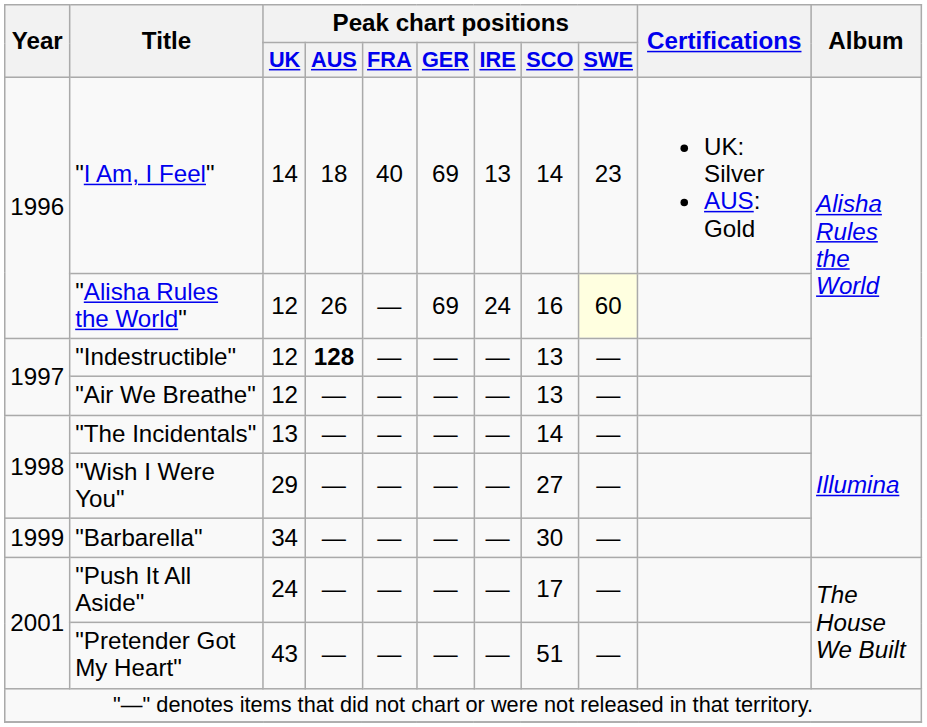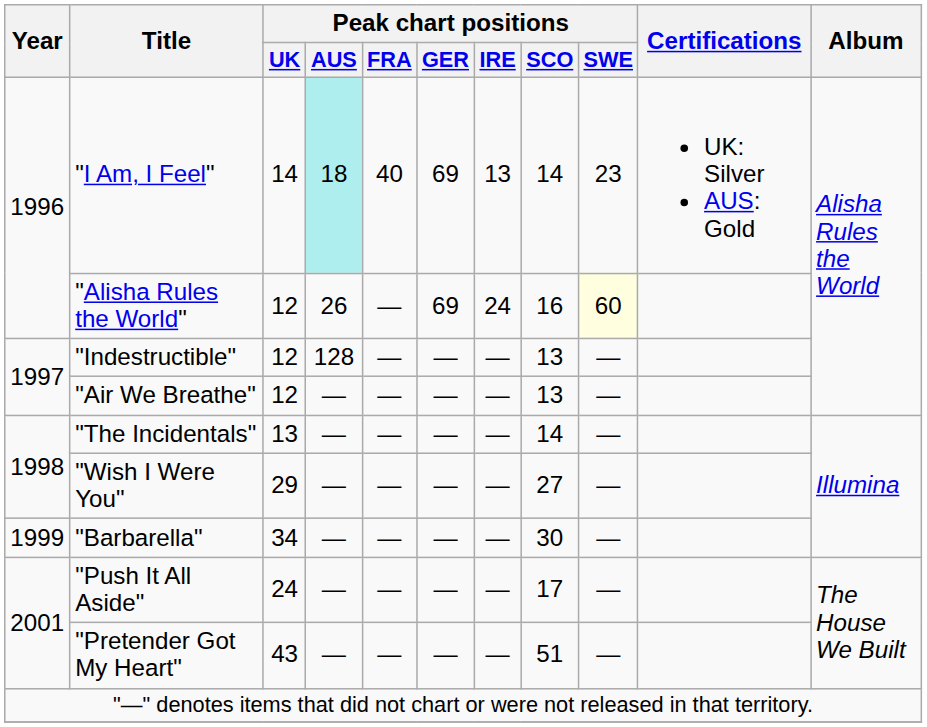(334, 174) no background -> (334, 174) paleturquoise background
(334, 357) bold -> (334, 357) normal
